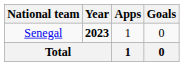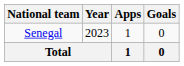(97, 33) bold -> (97, 33) normal
